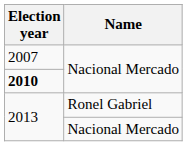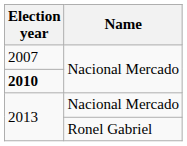(110, 104) Ronel Gabriel -> (123, 104) Nacional Mercado
(123, 128) Nacional Mercado -> (110, 128) Ronel Gabriel
